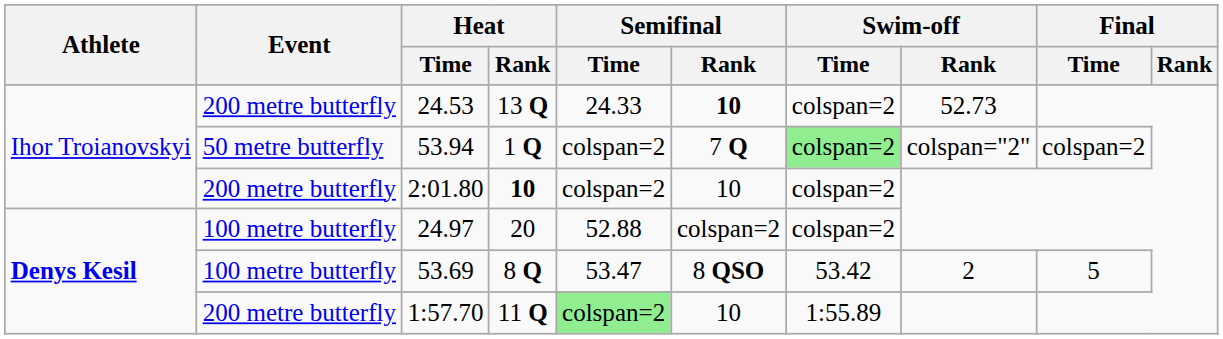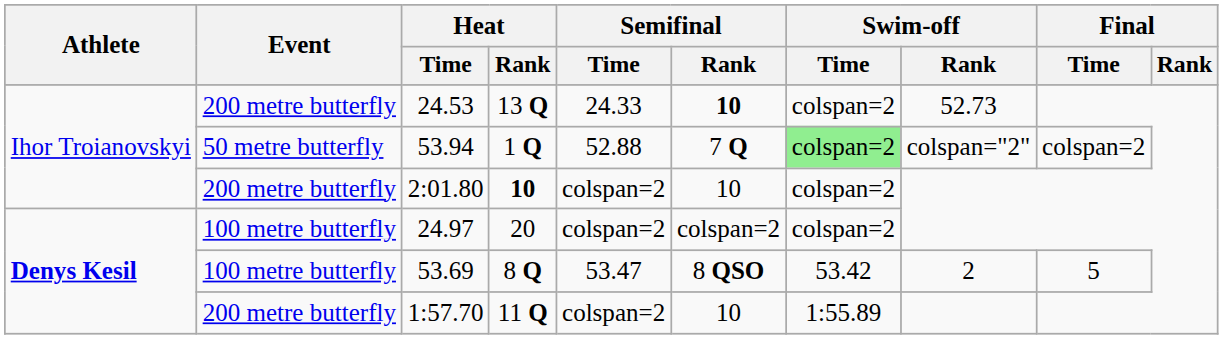(614, 147) colspan=2 -> (614, 147) 52.88
(614, 229) 52.88 -> (614, 229) colspan=2
(614, 312) lightgreen background -> (614, 312) no background
